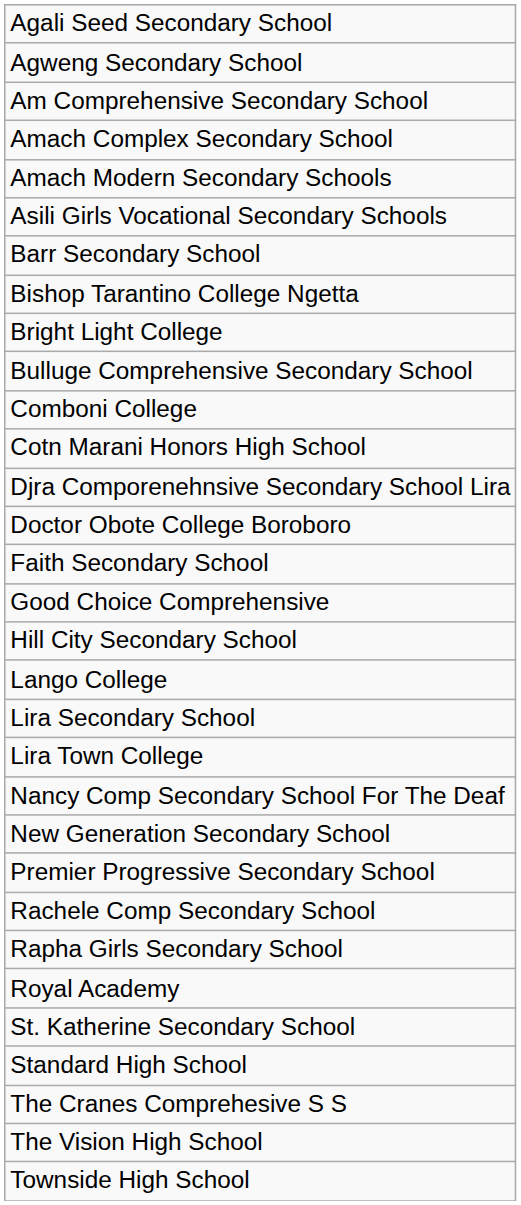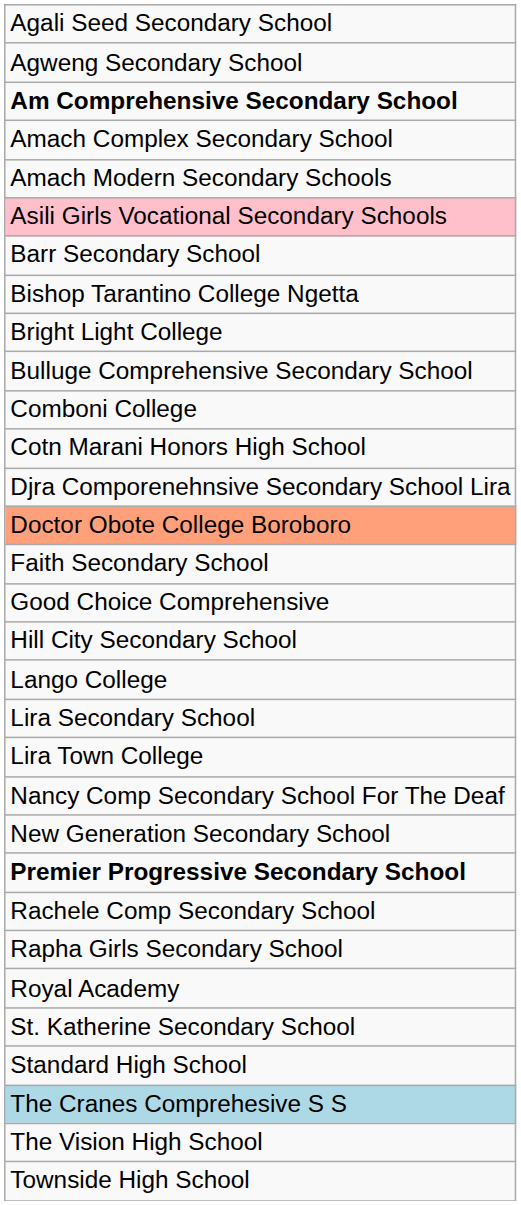(219, 100) normal -> (234, 100) bold
(229, 216) no background -> (229, 216) pink background
(181, 525) no background -> (181, 525) lightsalmon background
(223, 872) normal -> (238, 872) bold
(179, 1103) no background -> (179, 1103) lightblue background
